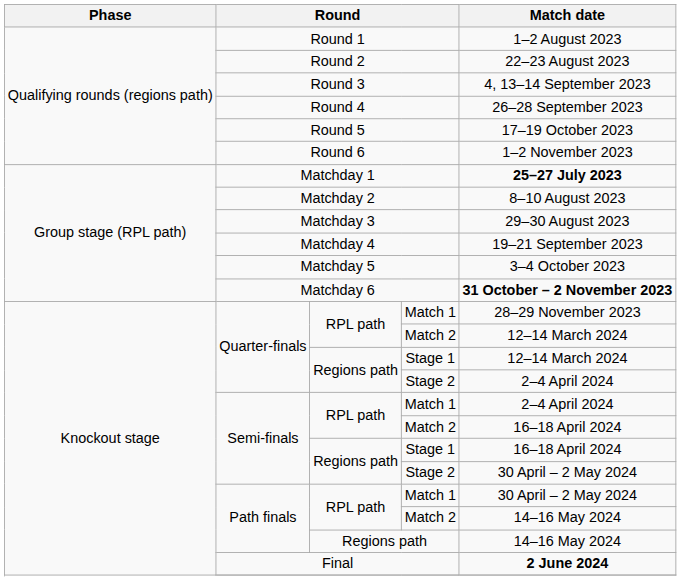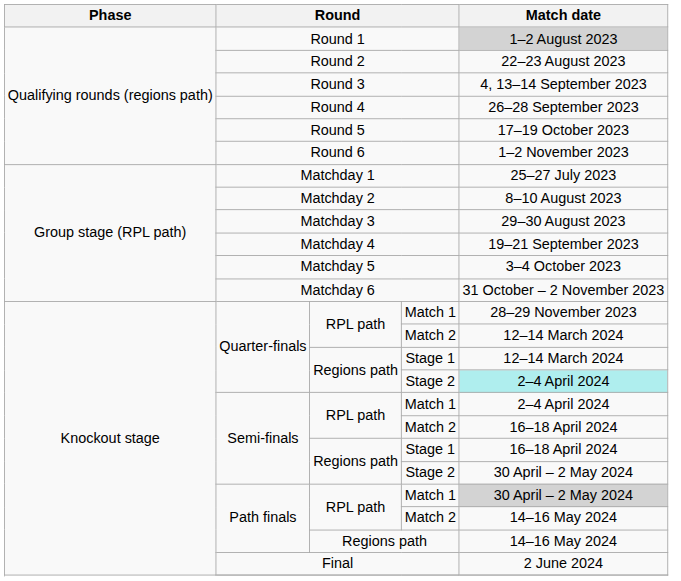(567, 38) no background -> (563, 38) lightgrey background
(567, 175) bold -> (563, 175) normal
(567, 289) bold -> (563, 289) normal
(567, 381) no background -> (563, 381) paleturquoise background
(567, 495) no background -> (563, 495) lightgrey background
(567, 564) bold -> (563, 564) normal
